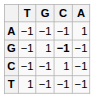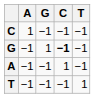columns swapped: (81, 13) <-> (27, 13)
(11, 31) A -> (11, 31) C
(11, 66) C -> (11, 66) A
